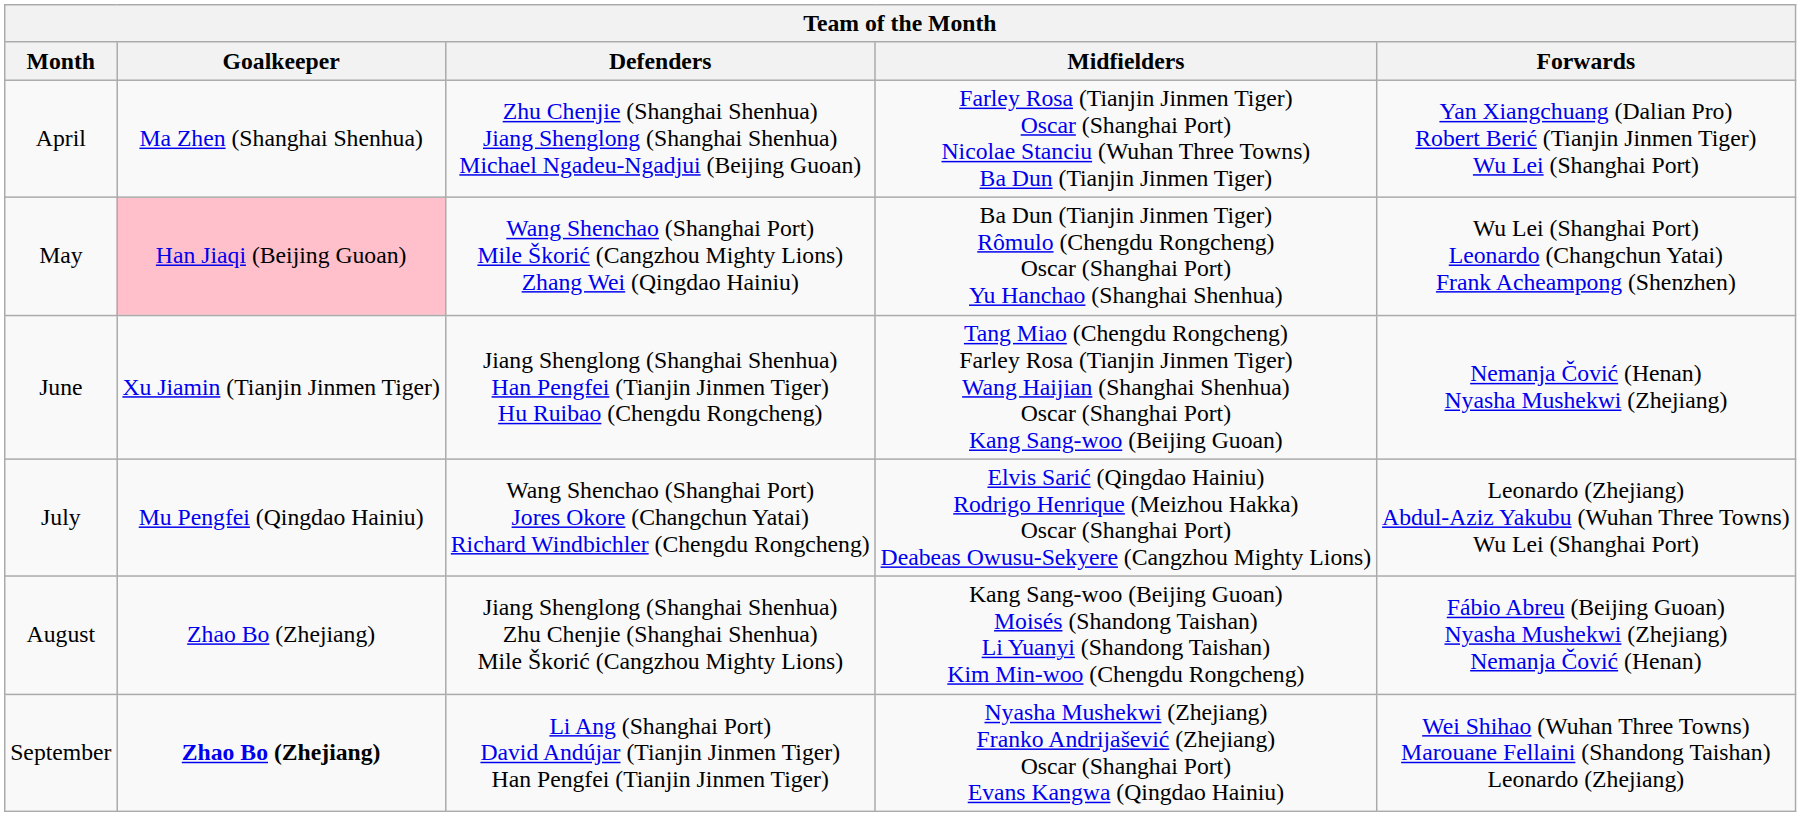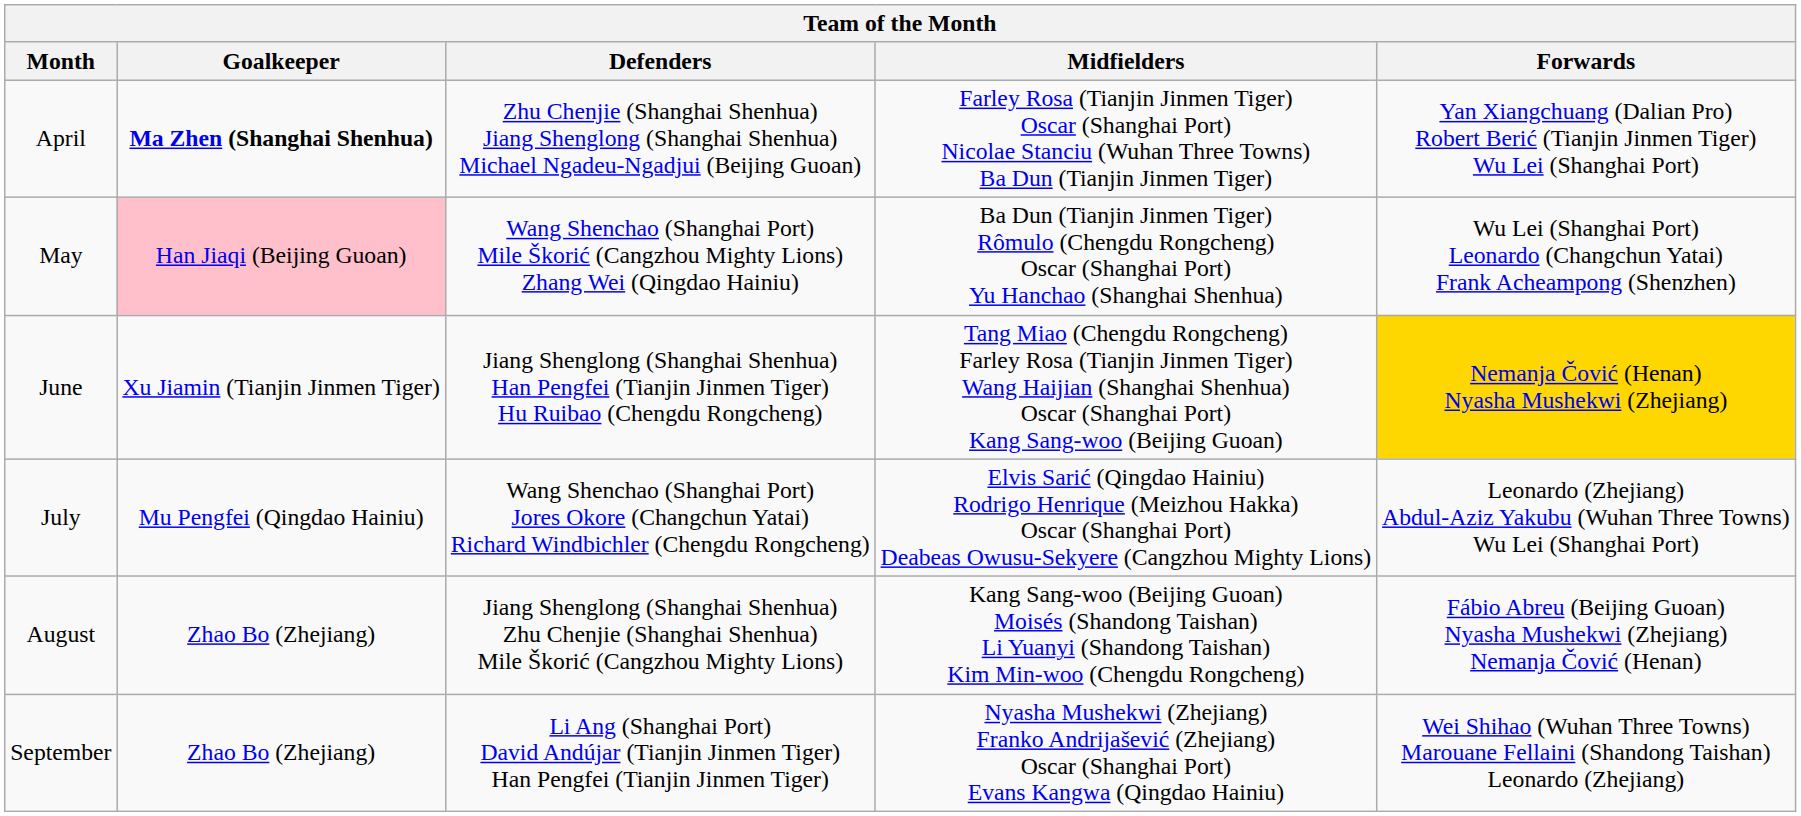(281, 138) normal -> (281, 138) bold
(1586, 386) no background -> (1586, 386) gold background
(281, 752) bold -> (281, 752) normal
